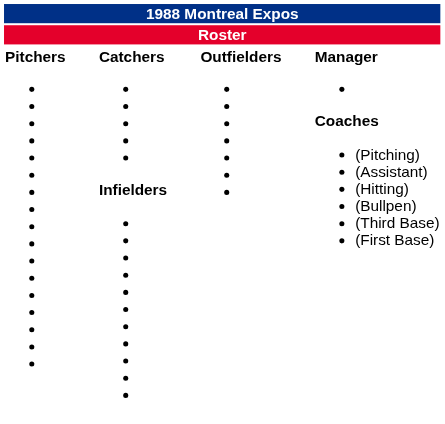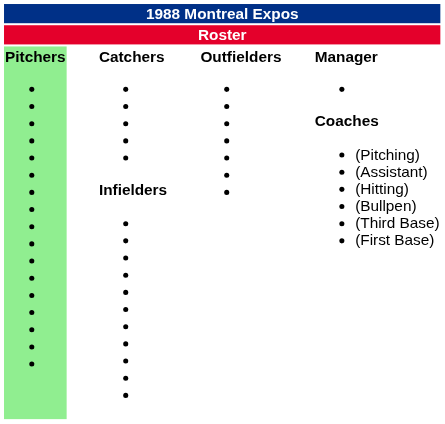(35, 210) no background -> (35, 210) lightgreen background
